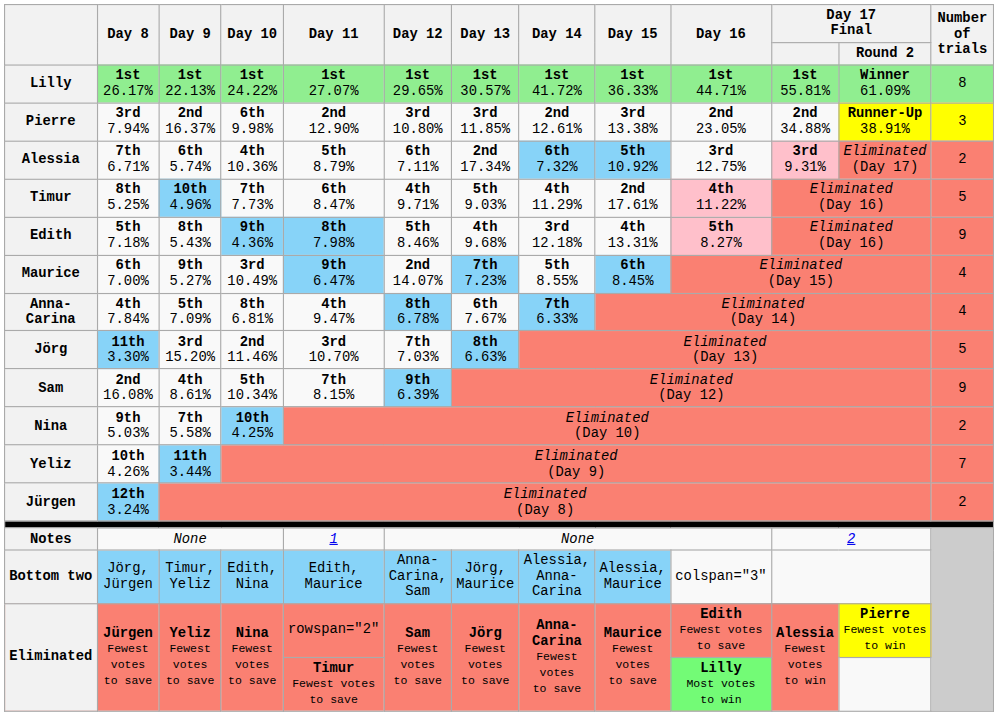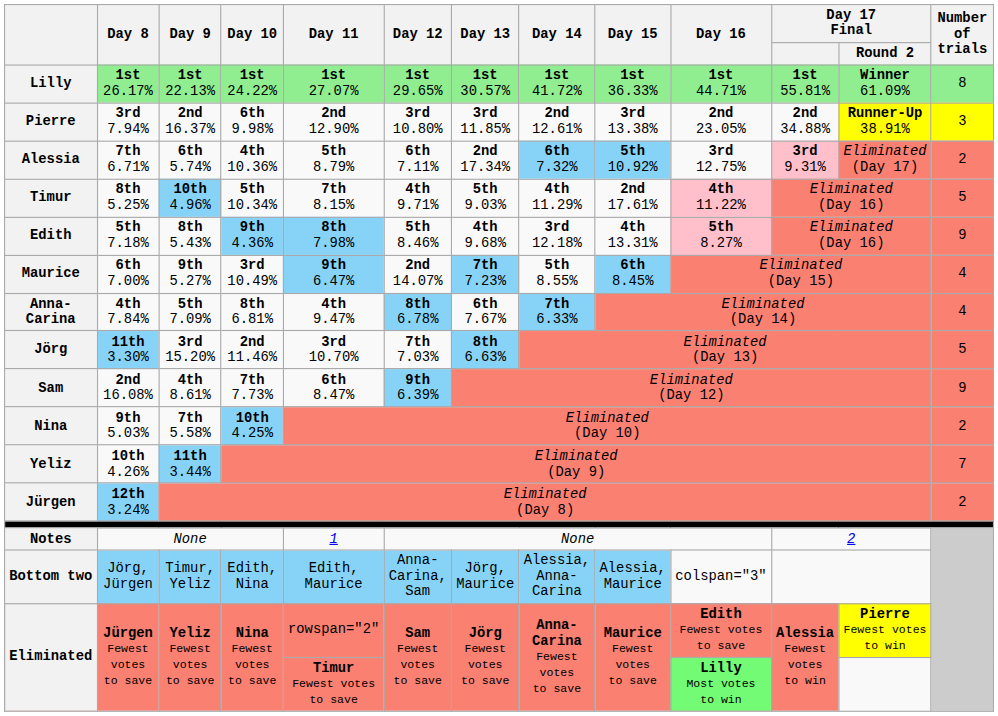(252, 198) 7th 7.73% -> (252, 198) 5th 10.34%
(334, 198) 6th 8.47% -> (334, 198) 7th 8.15%
(252, 388) 5th 10.34% -> (252, 388) 7th 7.73%
(334, 388) 7th 8.15% -> (334, 388) 6th 8.47%
